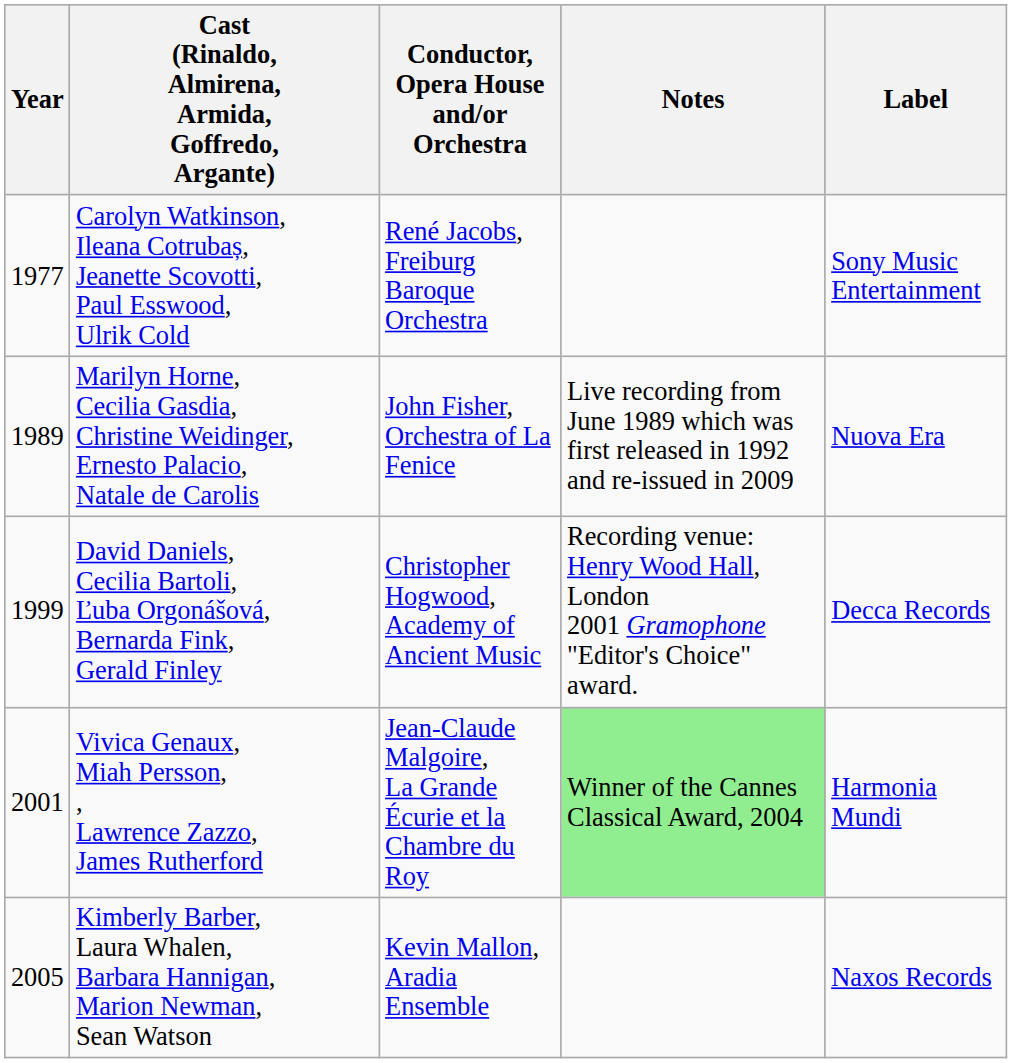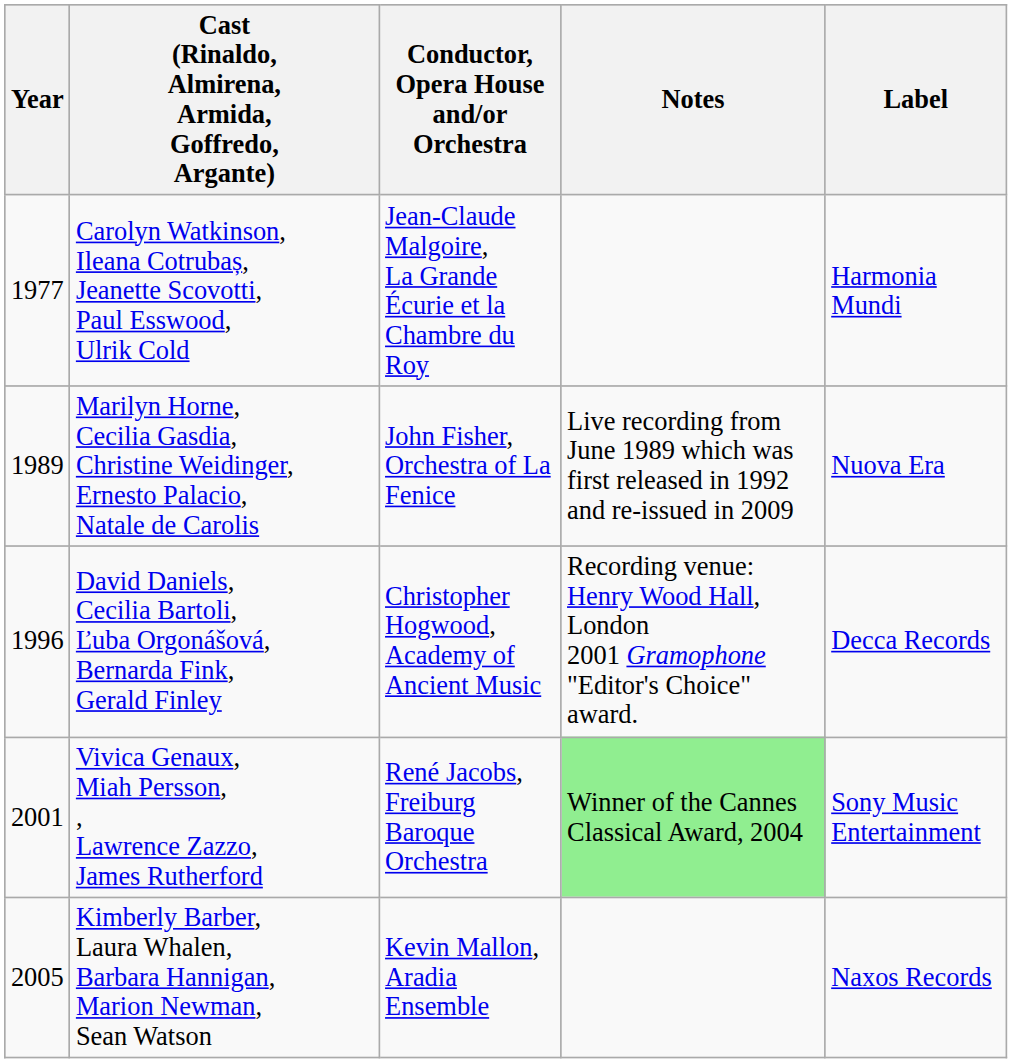(454, 275) René Jacobs, Freiburg Baroque Orchestra -> (450, 290) Jean-Claude Malgoire, La Grande Écurie et la Chambre du Roy
(906, 275) Sony Music Entertainment -> (884, 290) Harmonia Mundi
(37, 611) 1999 -> (37, 641) 1996
(450, 801) Jean-Claude Malgoire, La Grande Écurie et la Chambre du Roy -> (454, 816) René Jacobs, Freiburg Baroque Orchestra
(884, 801) Harmonia Mundi -> (906, 816) Sony Music Entertainment
